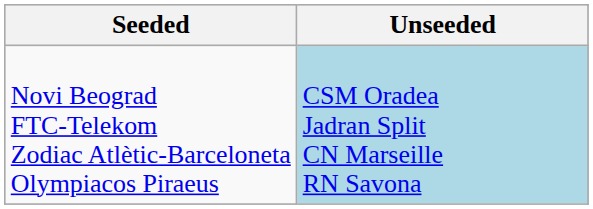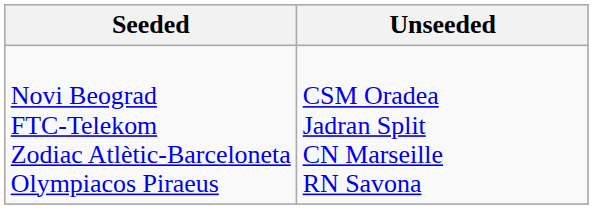(373, 139) lightblue background -> (373, 139) no background
